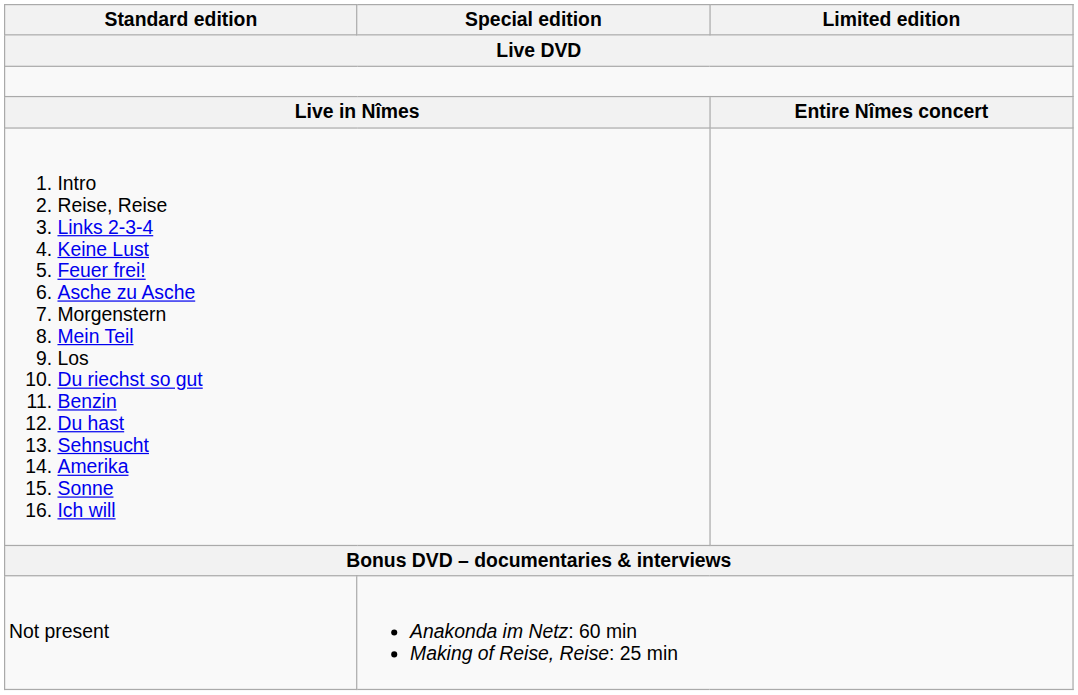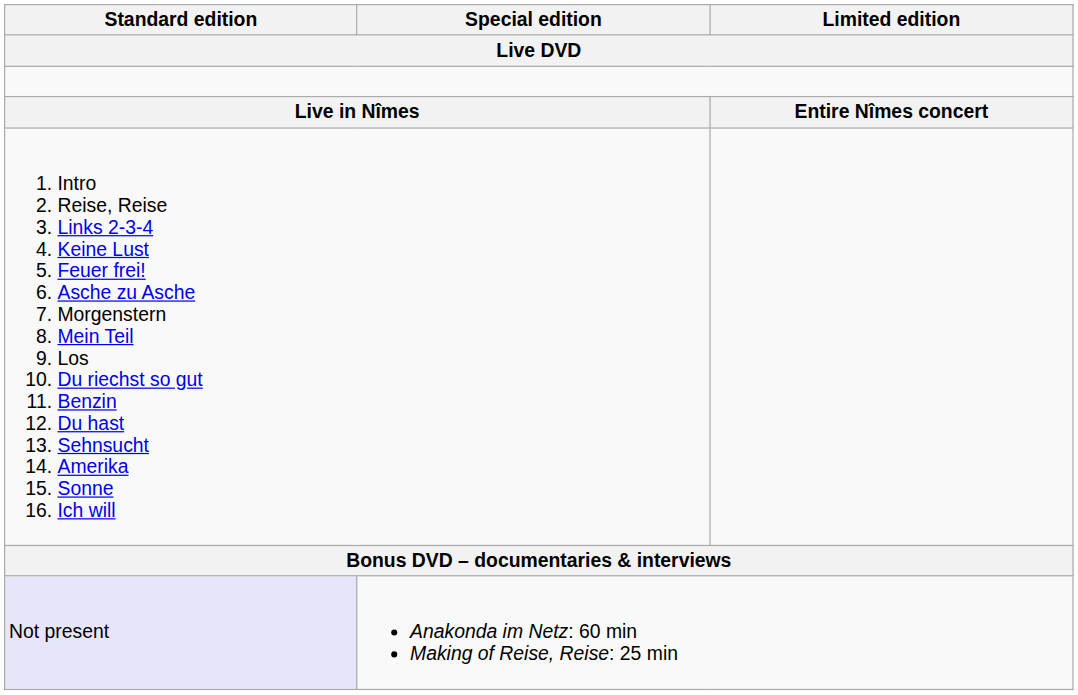(59, 632) no background -> (59, 632) lavender background
